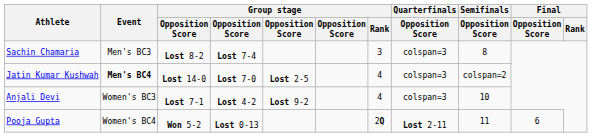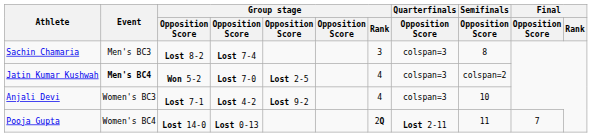(184, 80) Lost 14-0 -> (184, 80) Won 5-2
(184, 126) Won 5-2 -> (184, 126) Lost 14-0
(537, 121) 6 -> (537, 121) 7
